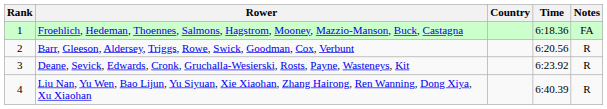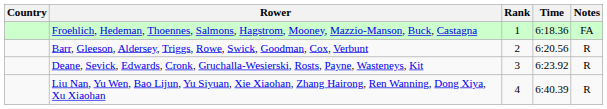columns swapped: (20, 13) <-> (510, 13)
